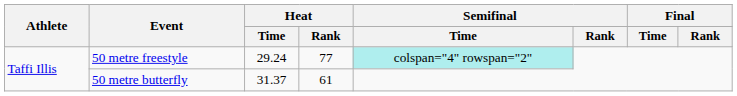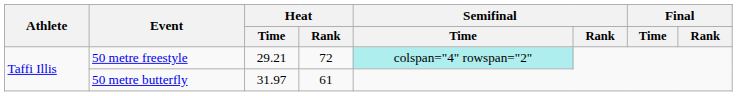(272, 58) 29.24 -> (272, 58) 29.21
(326, 58) 77 -> (326, 58) 72
(272, 80) 31.37 -> (272, 80) 31.97
